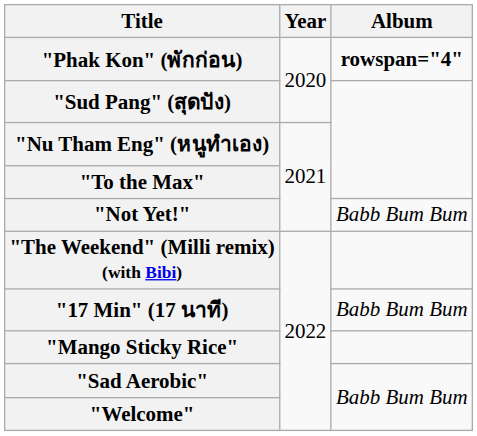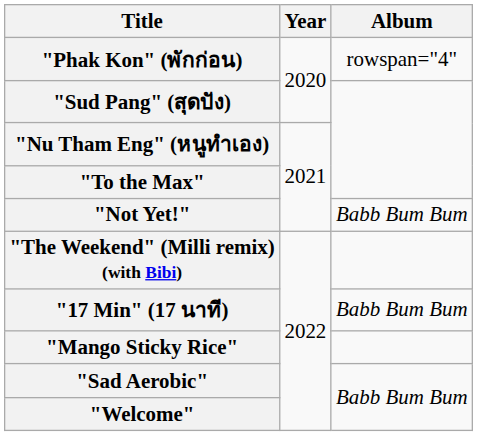(402, 58) bold -> (402, 58) normal
